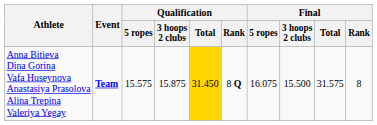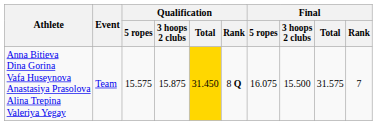(107, 84) bold -> (106, 84) normal
(359, 84) 8 -> (359, 84) 7
